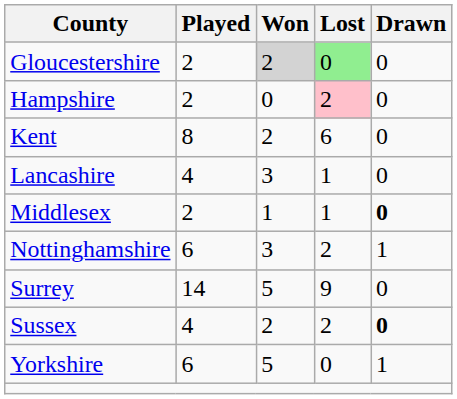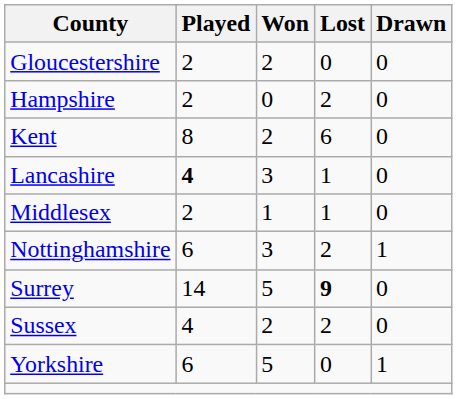(267, 61) lightgrey background -> (267, 61) no background
(326, 61) lightgreen background -> (326, 61) no background
(326, 99) pink background -> (326, 99) no background
(187, 174) normal -> (187, 174) bold
(382, 212) bold -> (382, 212) normal
(326, 288) normal -> (326, 288) bold
(382, 325) bold -> (382, 325) normal
